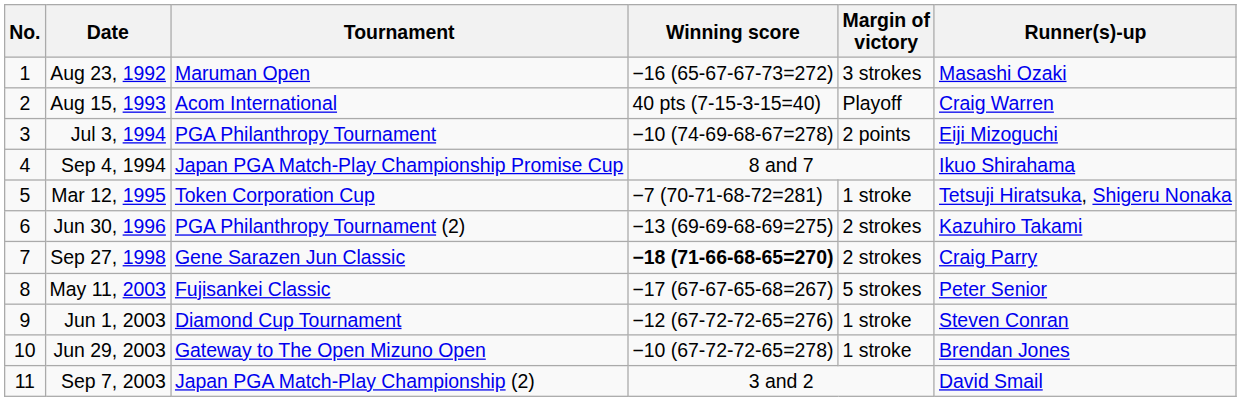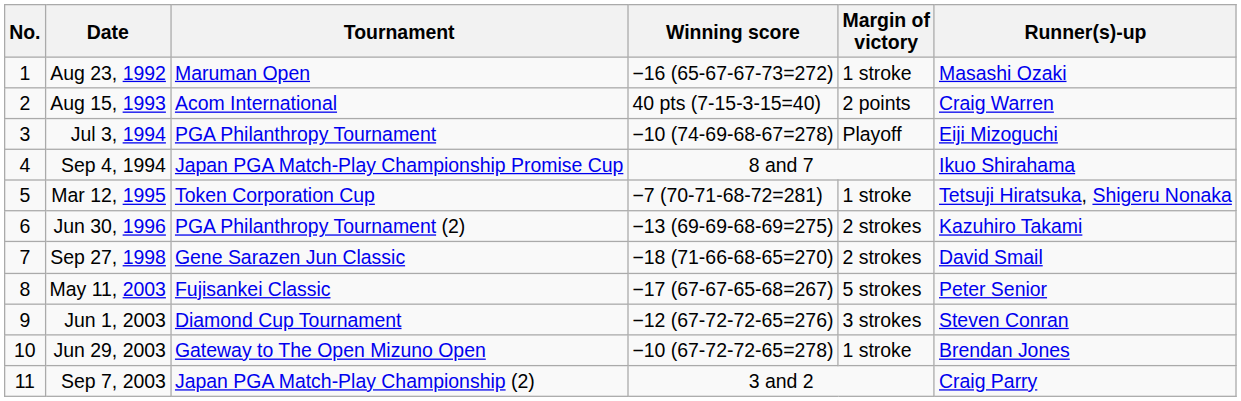(882, 73) 3 strokes -> (877, 73) 1 stroke
(872, 104) Playoff -> (877, 104) 2 points
(877, 134) 2 points -> (872, 134) Playoff
(733, 258) bold -> (733, 258) normal
(988, 258) Craig Parry -> (991, 258) David Smail
(877, 319) 1 stroke -> (882, 319) 3 strokes
(991, 381) David Smail -> (988, 381) Craig Parry
